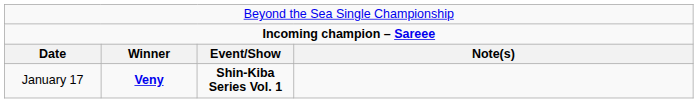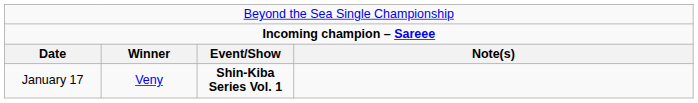(149, 80) bold -> (149, 80) normal
